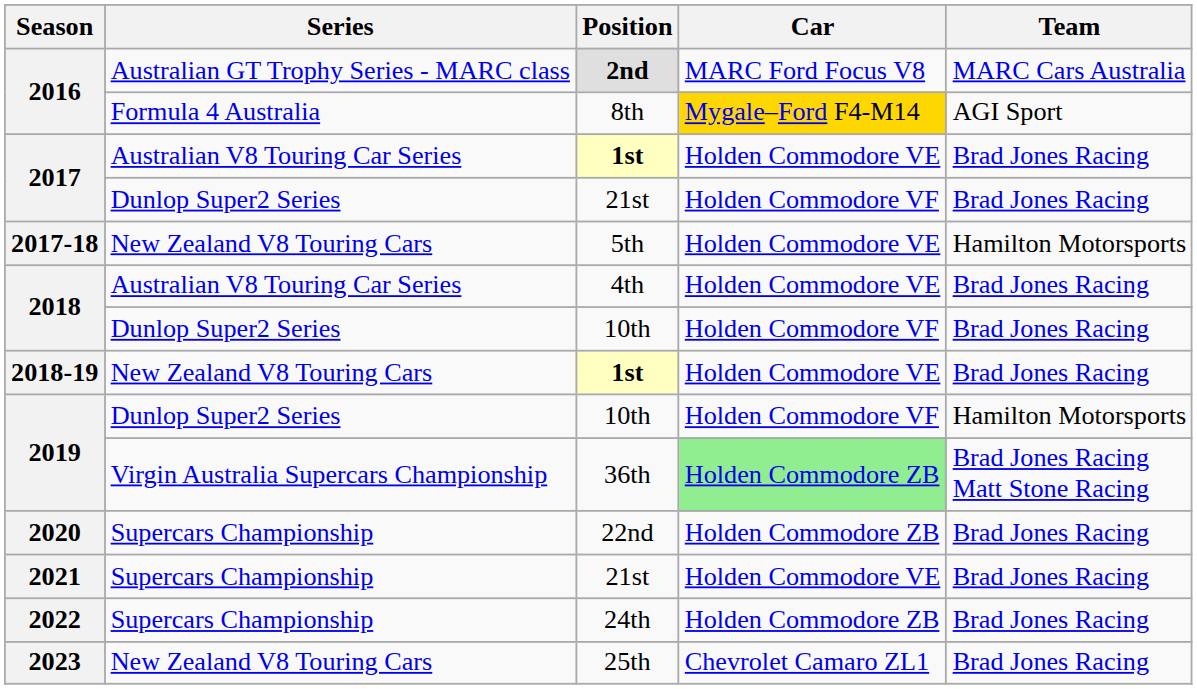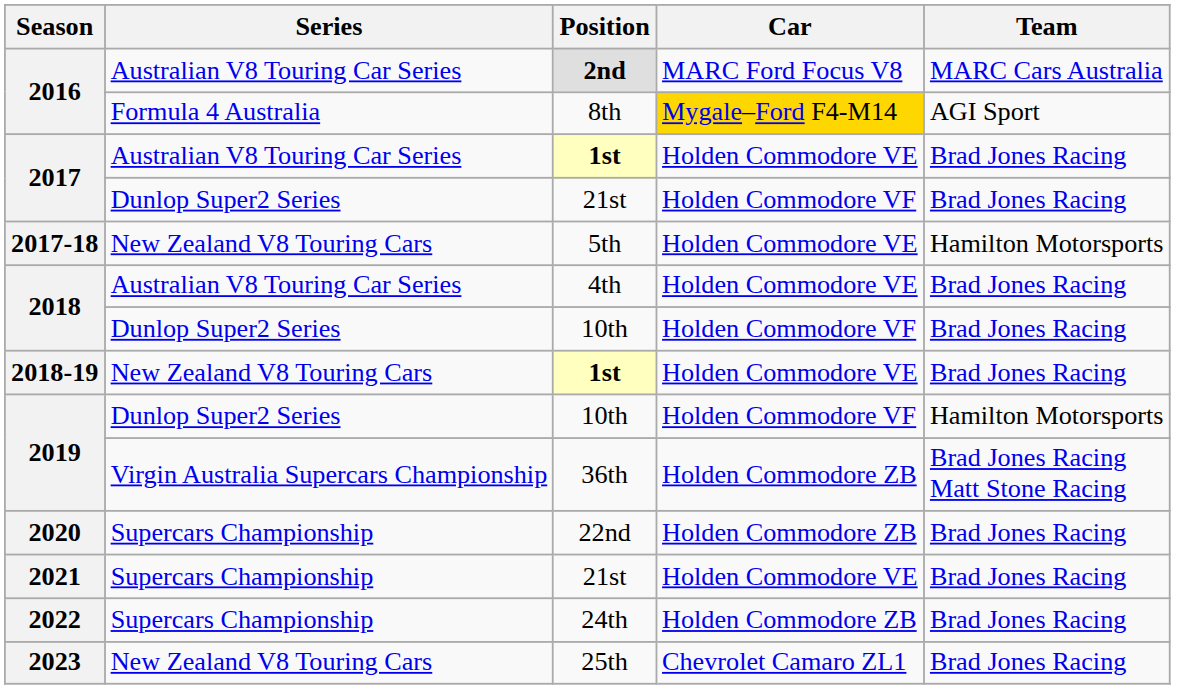(340, 69) Australian GT Trophy Series - MARC class -> (286, 69) Australian V8 Touring Car Series
(812, 474) lightgreen background -> (789, 474) no background
